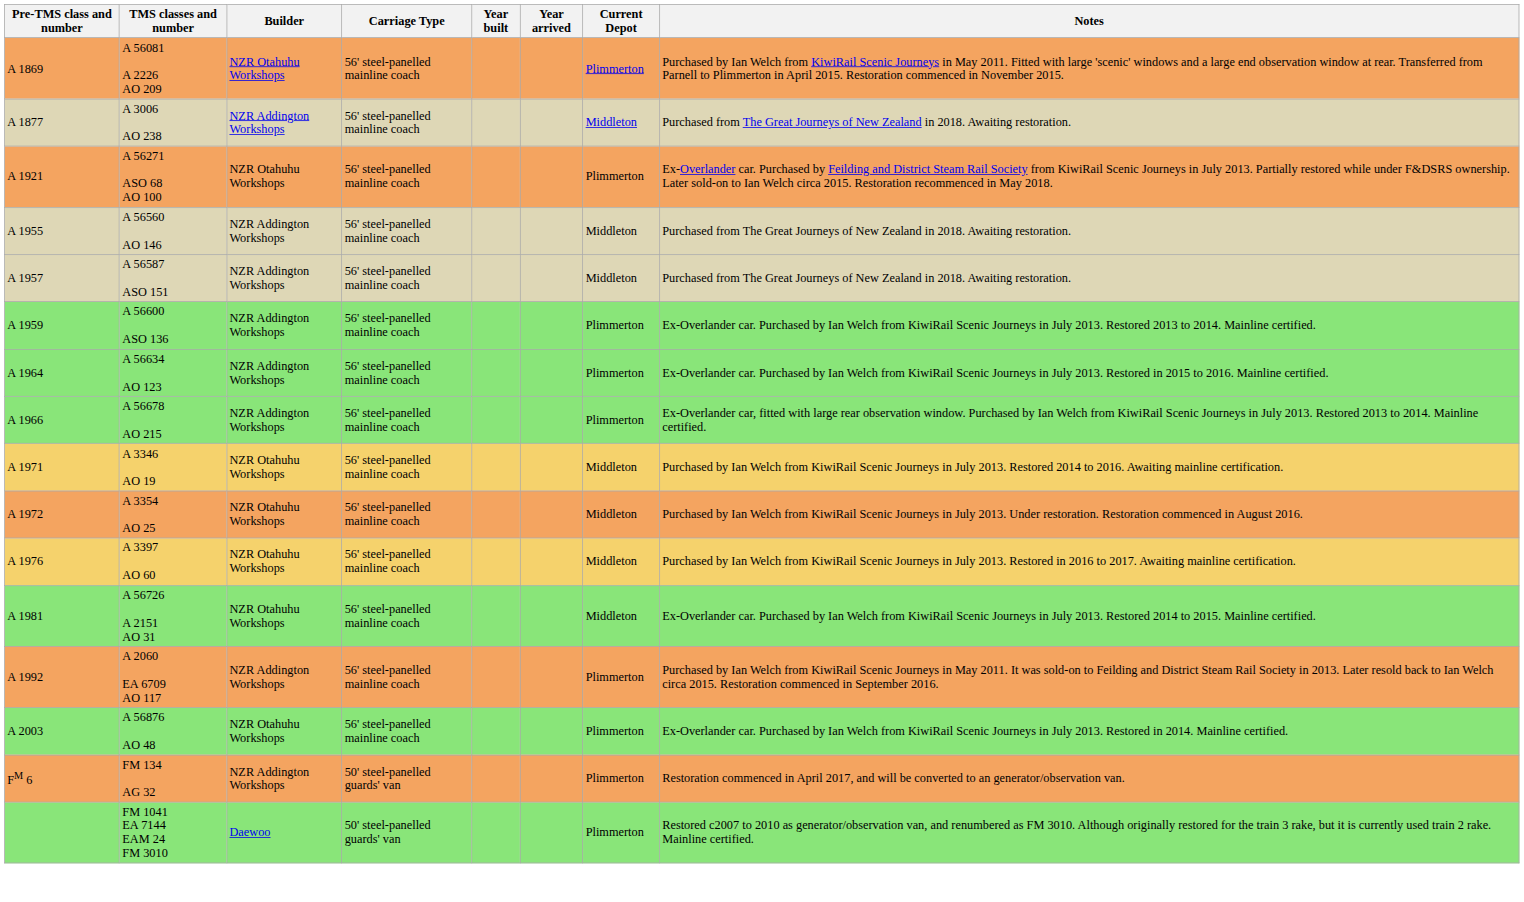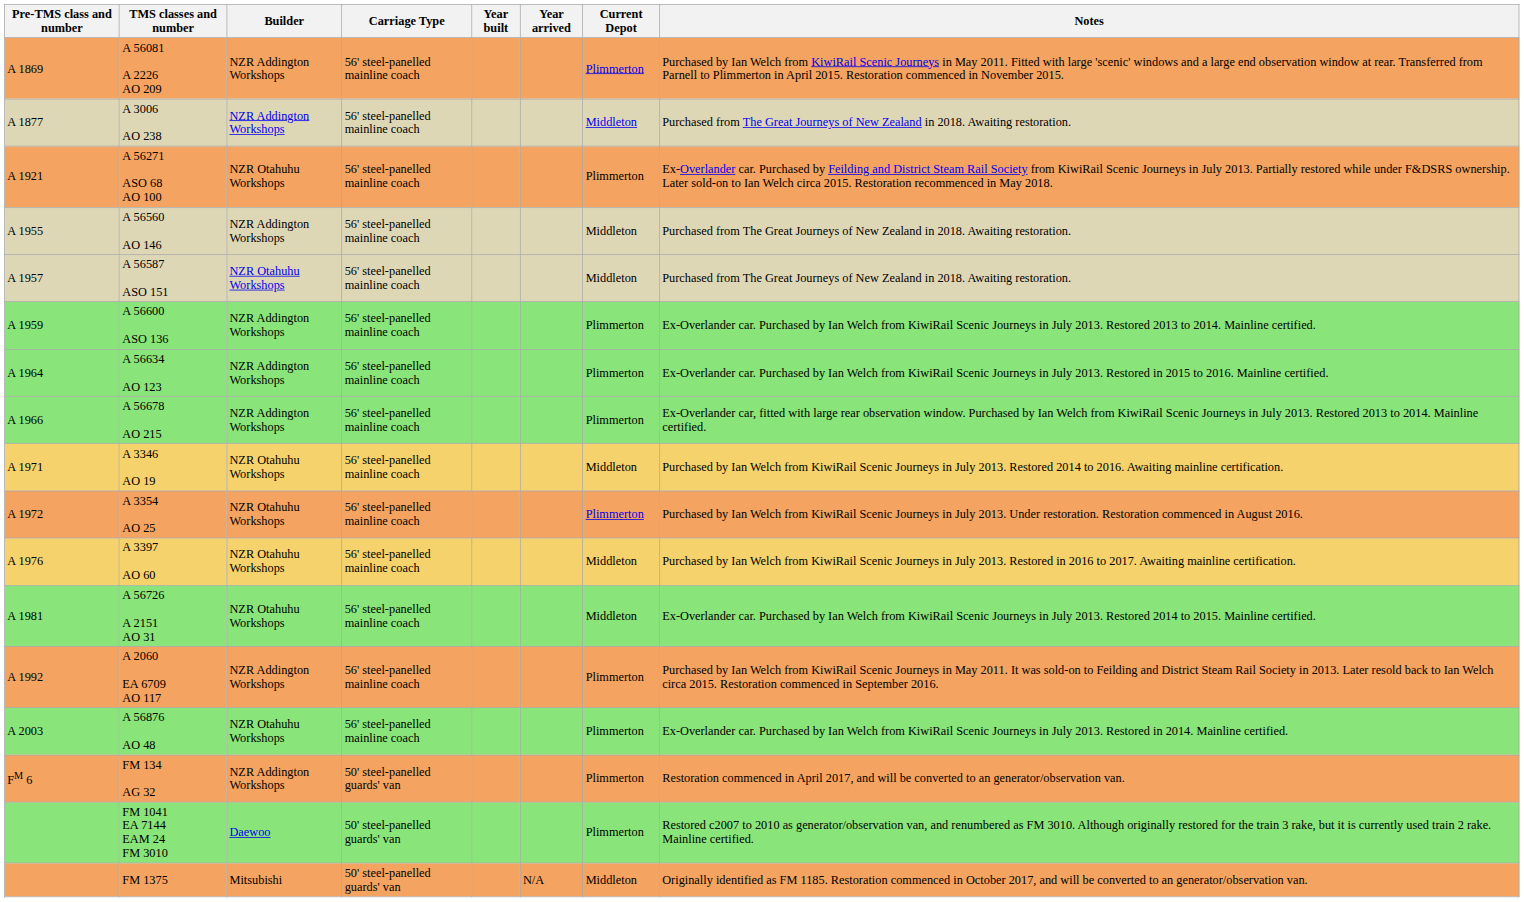(265, 68) NZR Otahuhu Workshops -> (269, 68) NZR Addington Workshops
(269, 278) NZR Addington Workshops -> (265, 278) NZR Otahuhu Workshops
(611, 514) Middleton -> (615, 514) Plimmerton
+ row: (145, 880)
